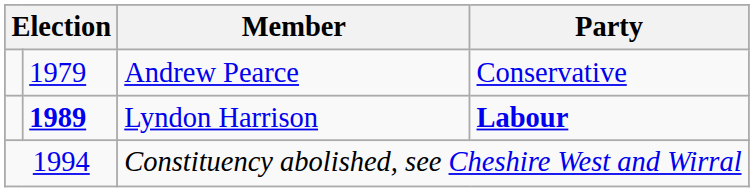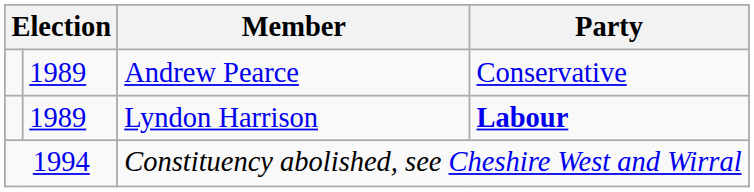(58, 72) 1979 -> (58, 72) 1989
(58, 117) bold -> (58, 117) normal
